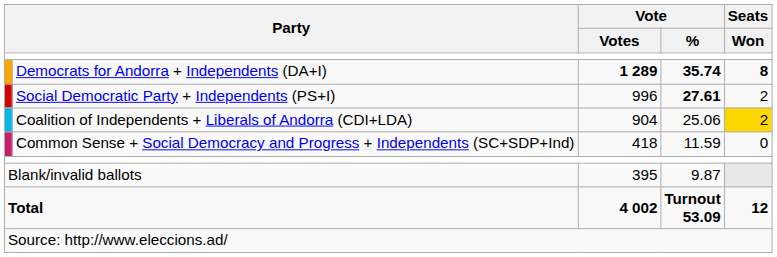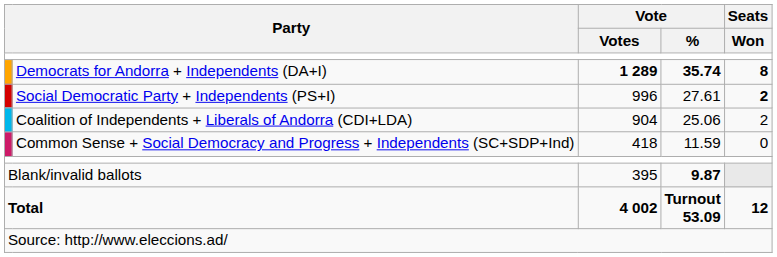(702, 95) bold -> (702, 95) normal
(764, 95) normal -> (764, 95) bold
(764, 119) gold background -> (764, 119) no background
(706, 175) normal -> (706, 175) bold
